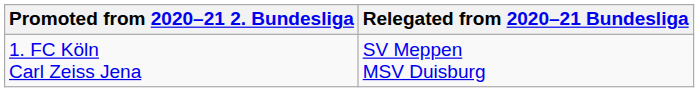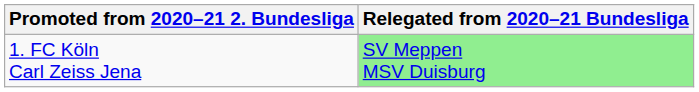(424, 60) no background -> (424, 60) lightgreen background
